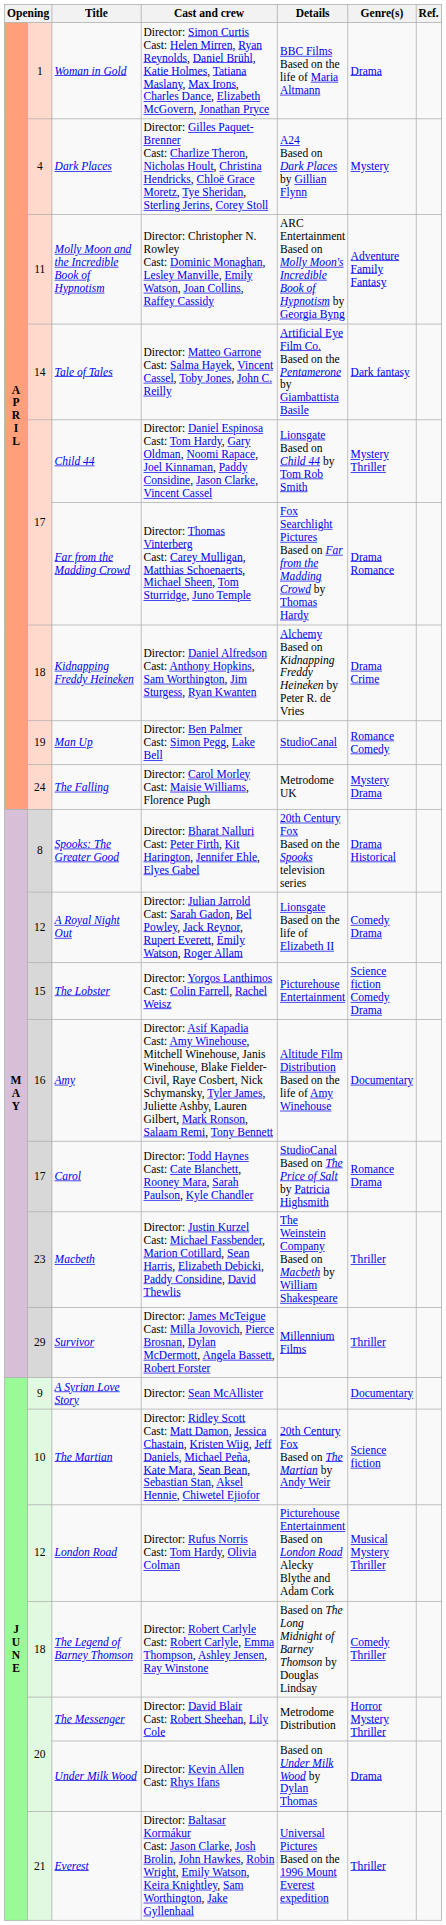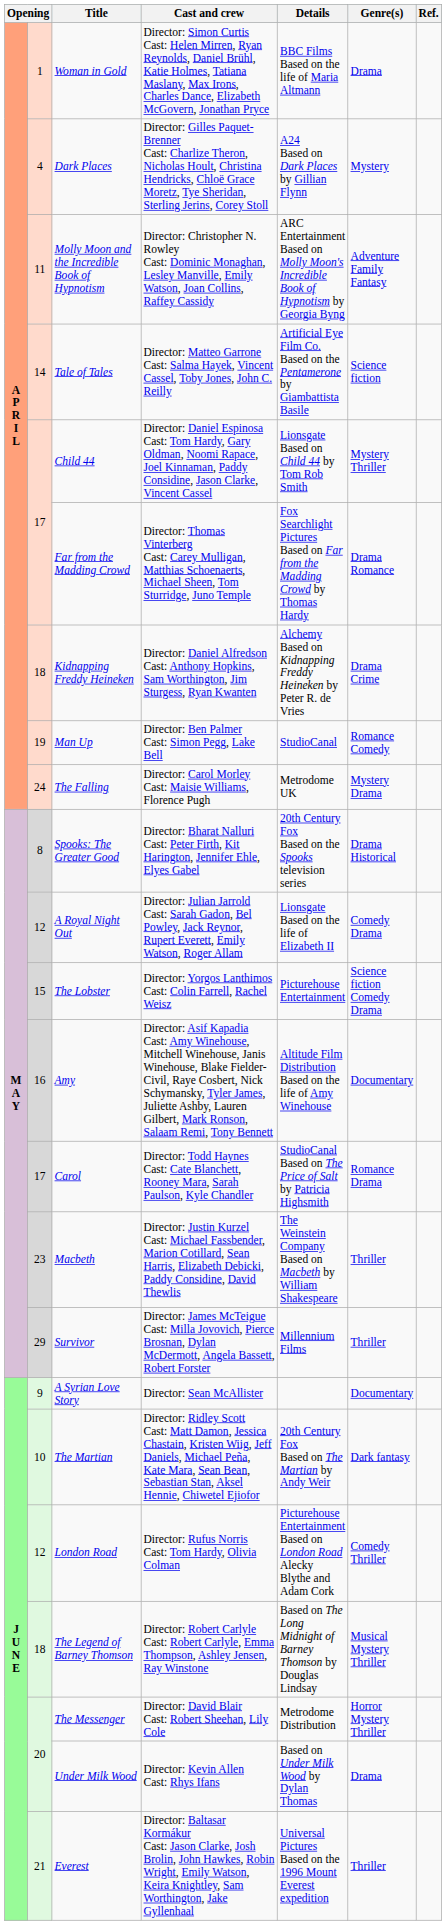(380, 371) Dark fantasy -> (368, 371) Science fiction
(368, 1457) Science fiction -> (380, 1457) Dark fantasy
(370, 1553) Musical Mystery Thriller -> (370, 1553) Comedy Thriller
(370, 1649) Comedy Thriller -> (370, 1649) Musical Mystery Thriller
